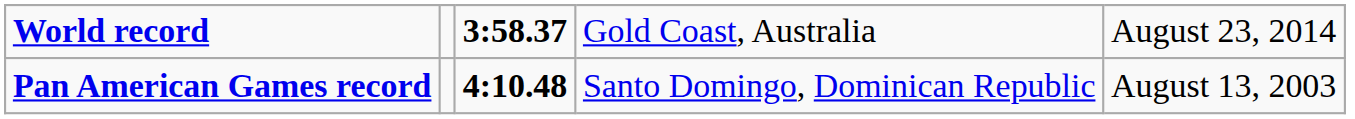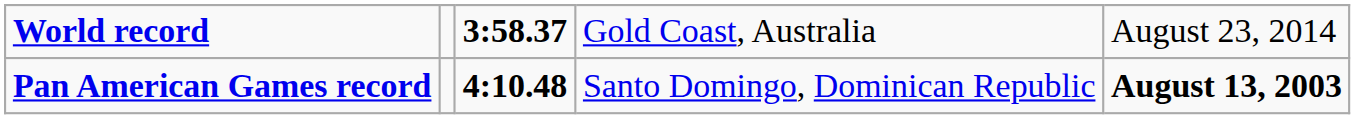(1224, 85) normal -> (1227, 85) bold
